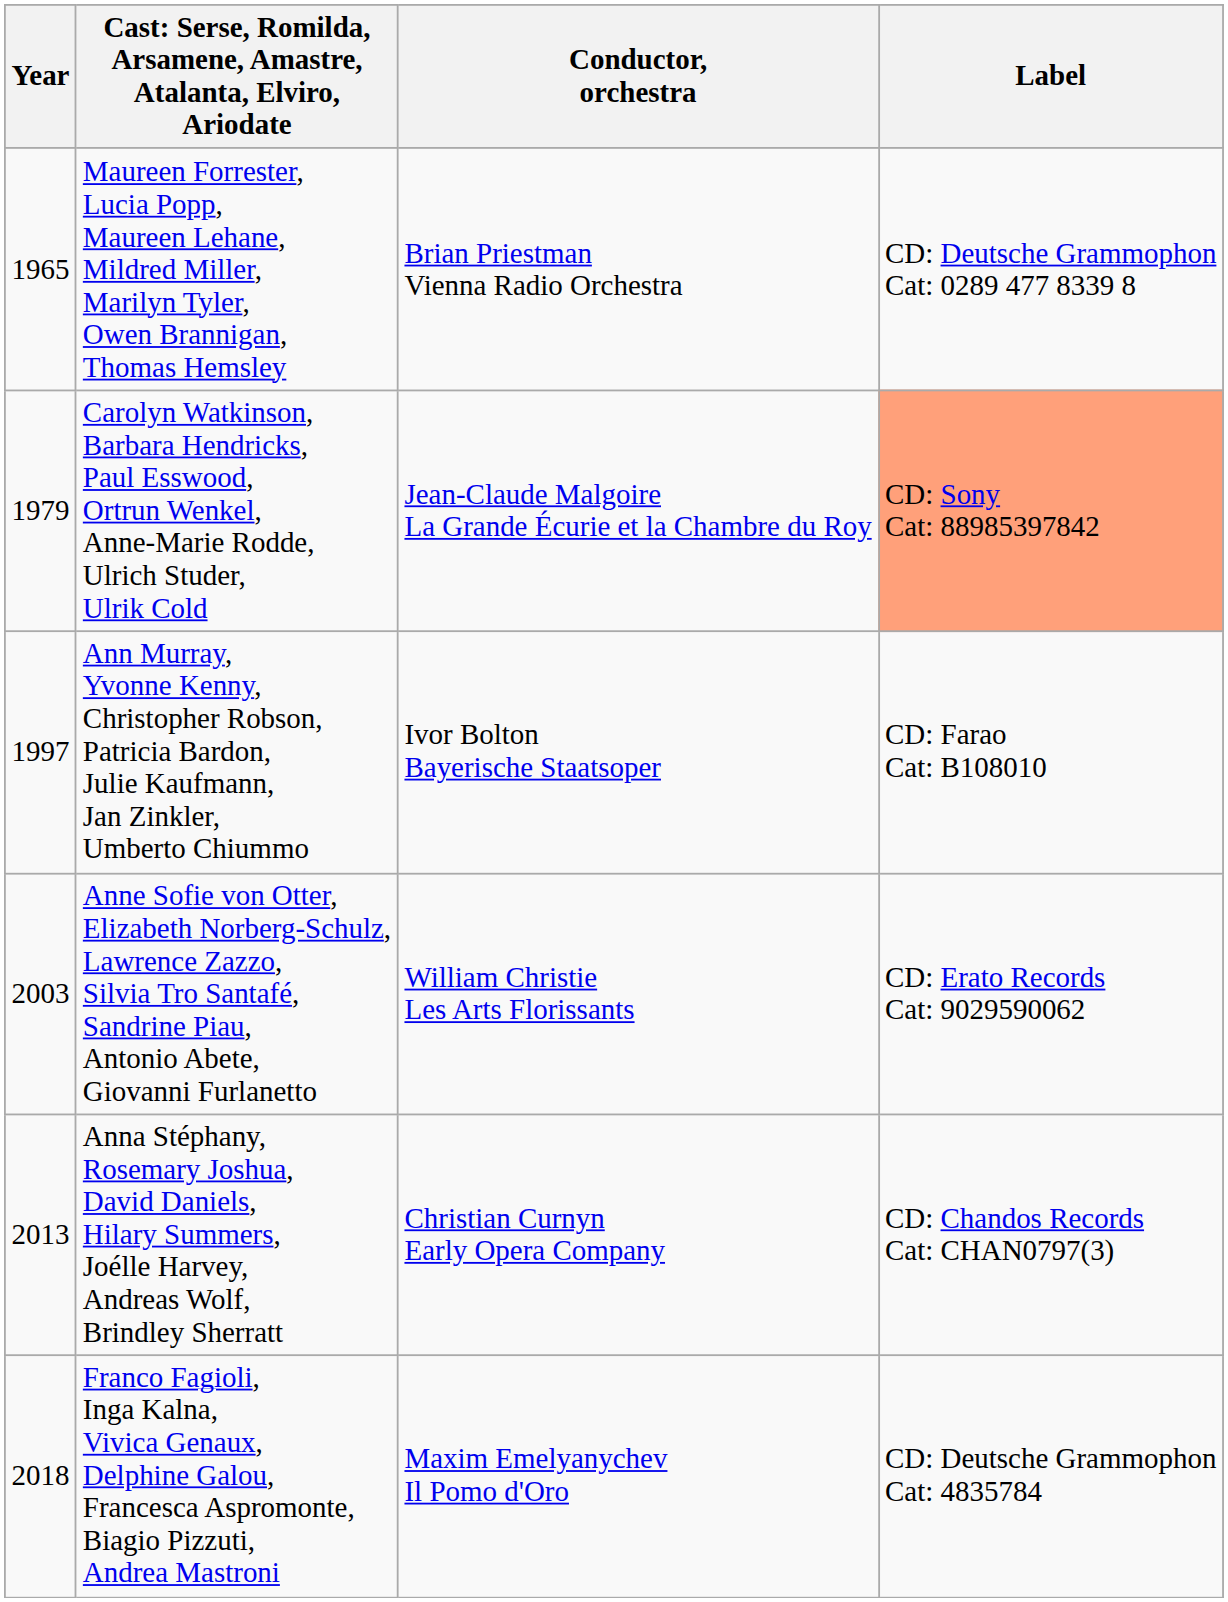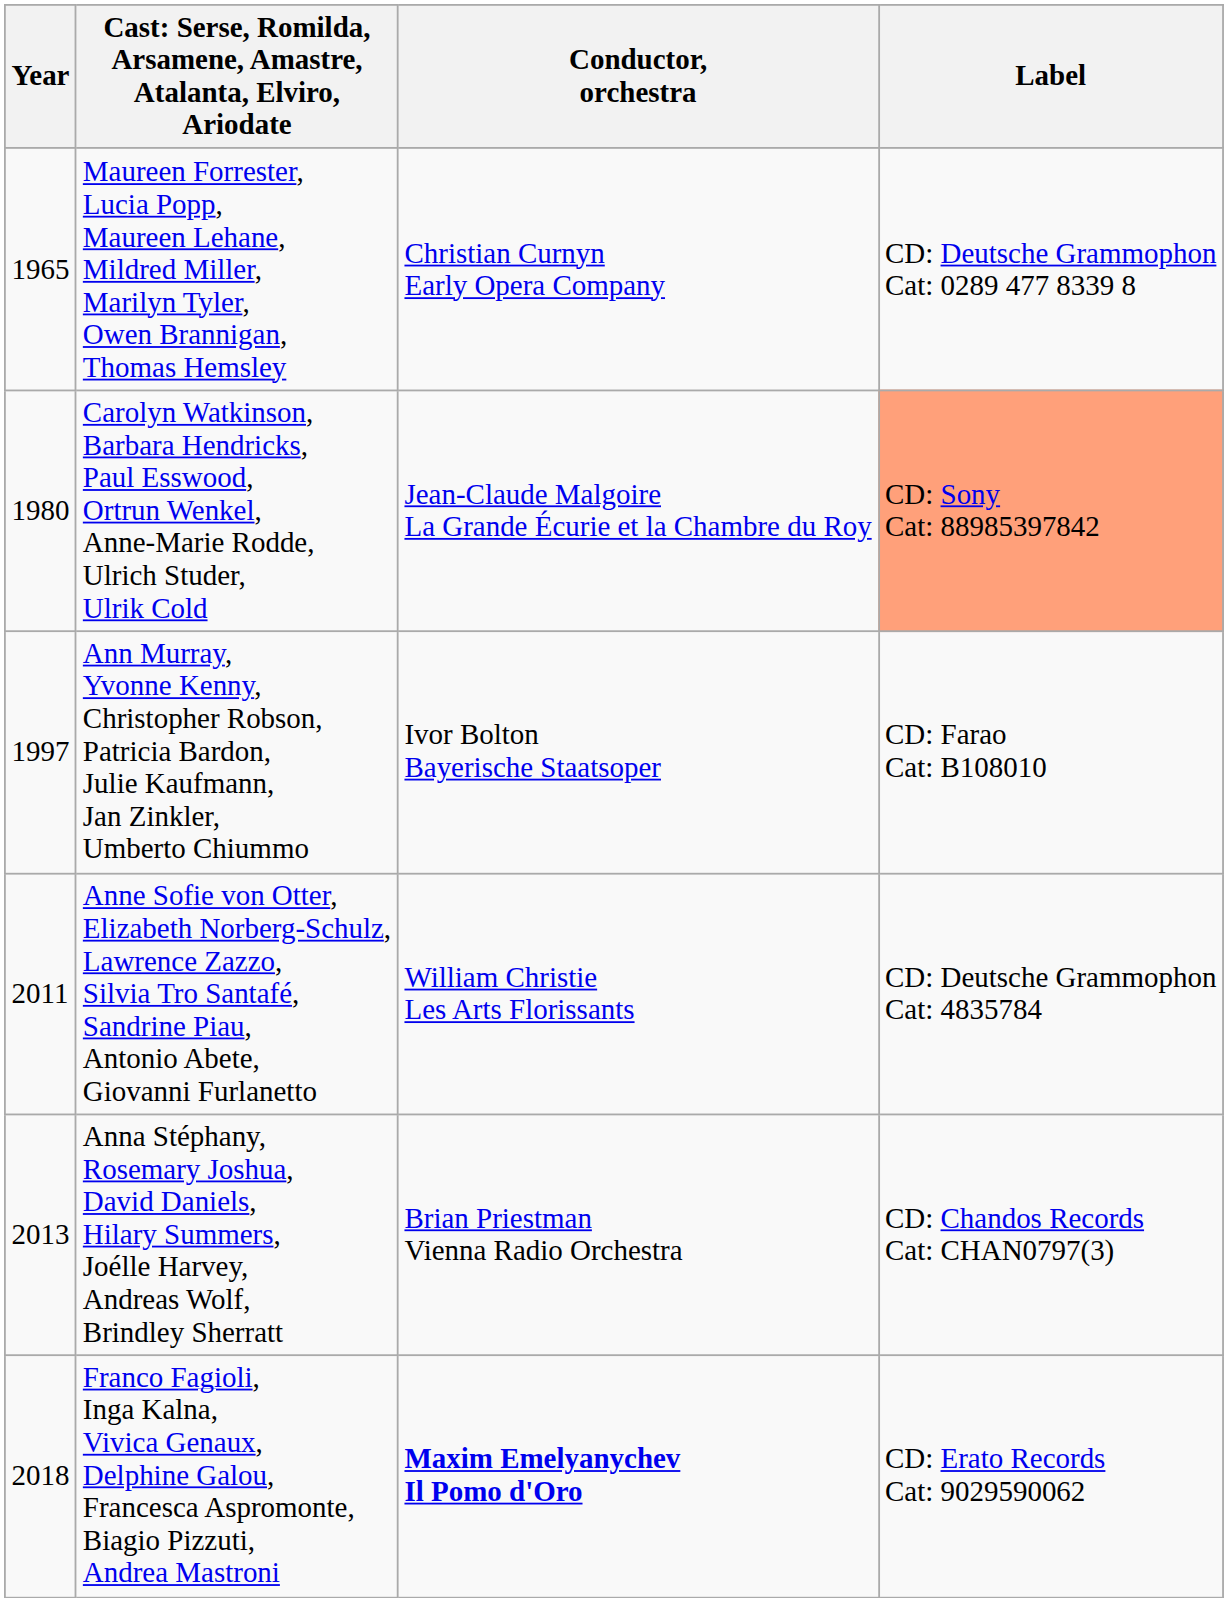(544, 268) Brian Priestman Vienna Radio Orchestra -> (535, 268) Christian Curnyn Early Opera Company
(41, 510) 1979 -> (41, 510) 1980
(41, 993) 2003 -> (40, 993) 2011
(995, 993) CD: Erato Records Cat: 9029590062 -> (1051, 993) CD: Deutsche Grammophon Cat: 4835784
(535, 1234) Christian Curnyn Early Opera Company -> (544, 1234) Brian Priestman Vienna Radio Orchestra
(536, 1475) normal -> (542, 1475) bold
(1051, 1475) CD: Deutsche Grammophon Cat: 4835784 -> (995, 1475) CD: Erato Records Cat: 9029590062
